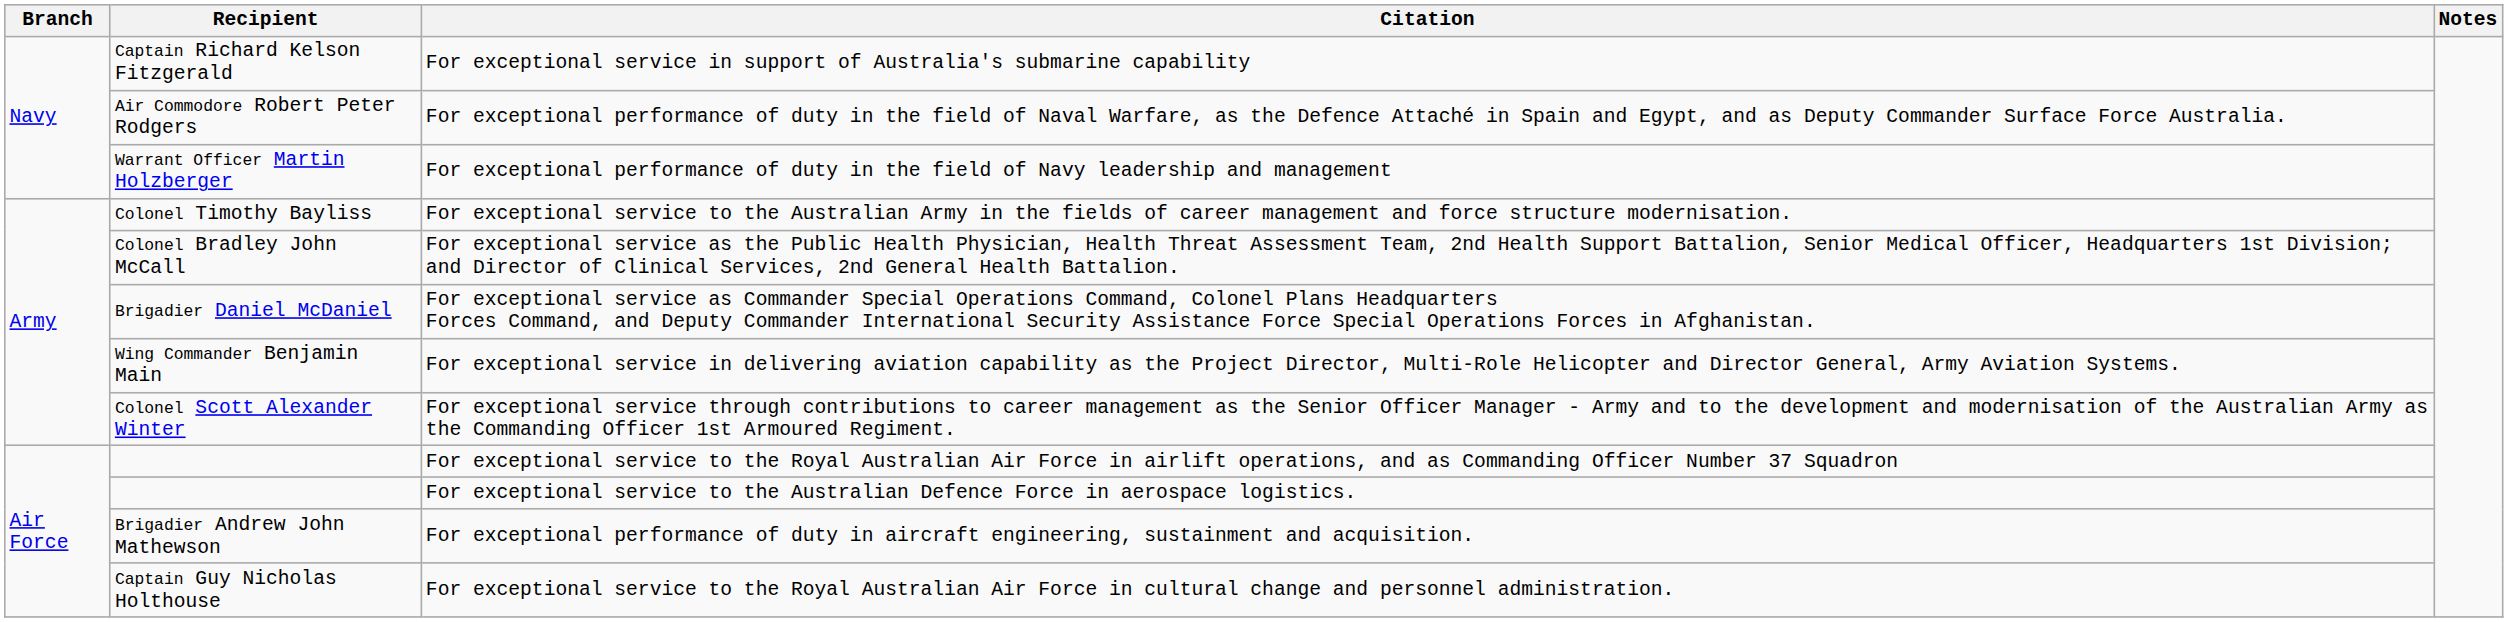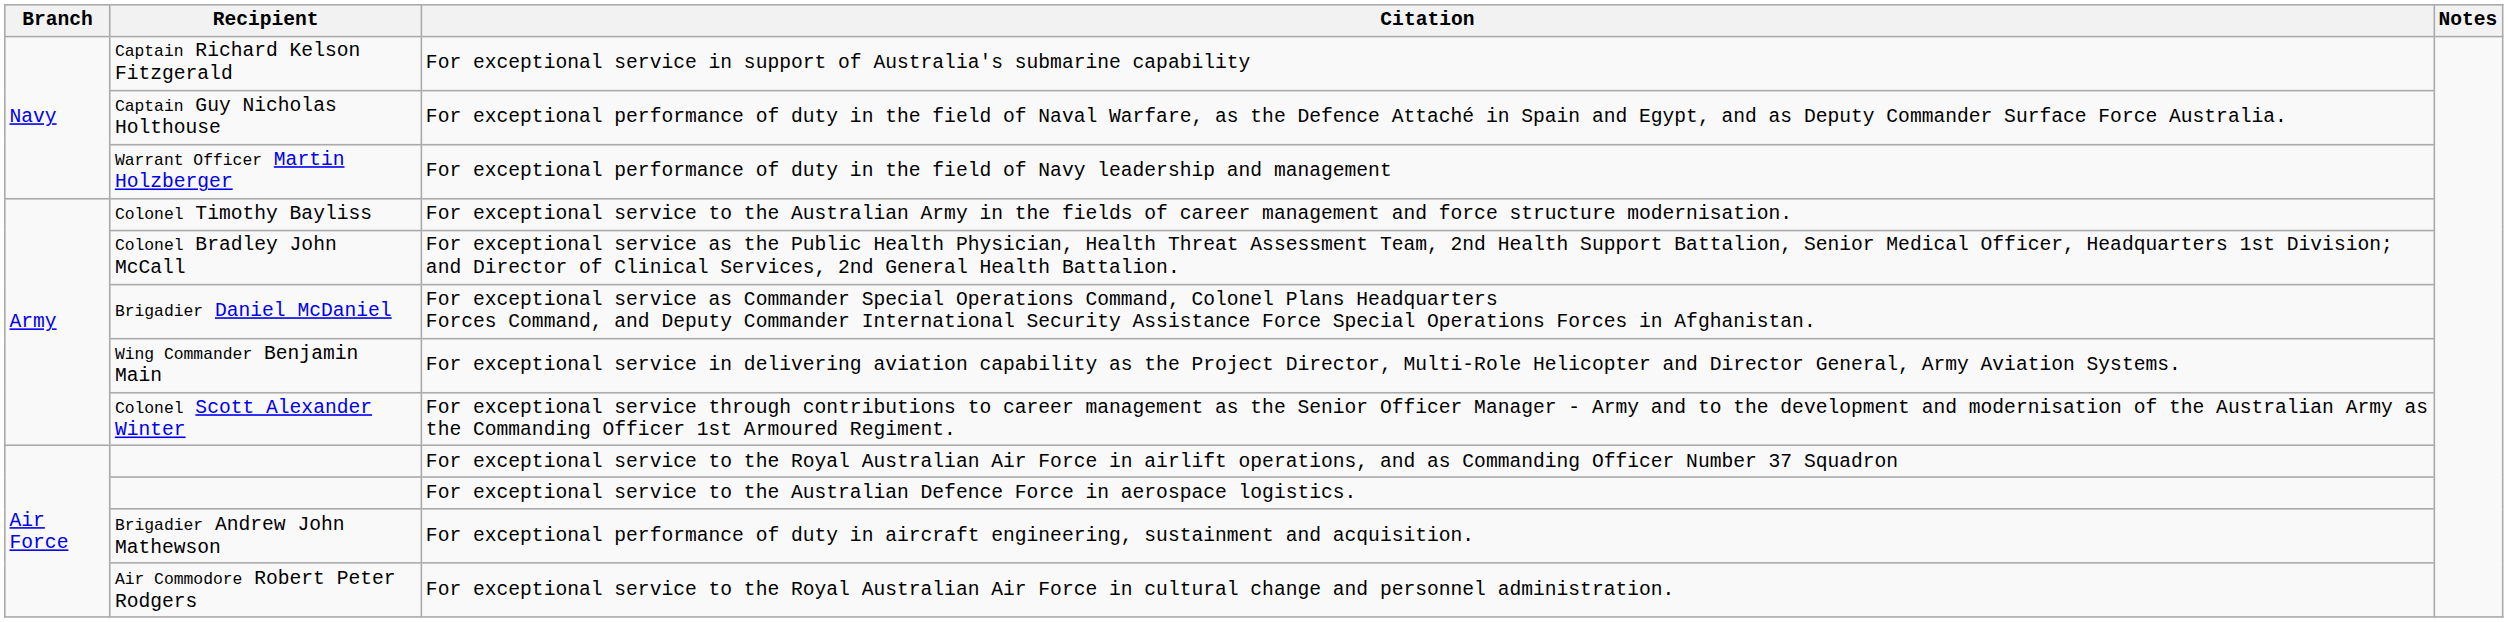(255, 118) Air Commodore Robert Peter Rodgers -> (226, 118) Captain Guy Nicholas Holthouse
(226, 591) Captain Guy Nicholas Holthouse -> (255, 591) Air Commodore Robert Peter Rodgers
